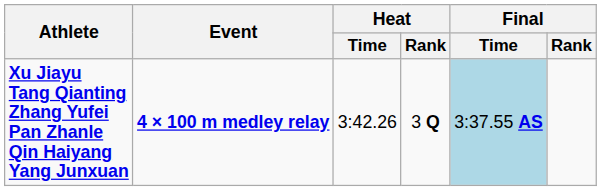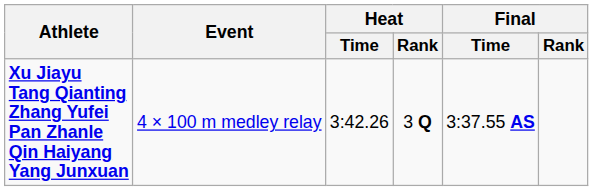(233, 123) bold -> (229, 123) normal
(498, 123) lightblue background -> (491, 123) no background
